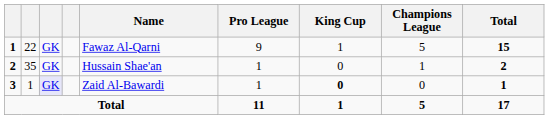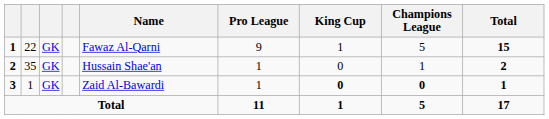(51, 85) lavender background -> (51, 85) no background
(422, 85) normal -> (422, 85) bold
